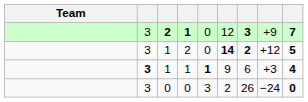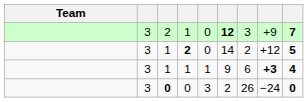(167, 32) bold -> (167, 32) normal
(187, 32) bold -> (187, 32) normal
(227, 32) normal -> (227, 32) bold
(247, 32) bold -> (247, 32) normal
(187, 50) normal -> (187, 50) bold
(227, 50) bold -> (227, 50) normal
(247, 50) bold -> (247, 50) normal
(147, 69) bold -> (147, 69) normal
(207, 69) bold -> (207, 69) normal
(270, 69) normal -> (270, 69) bold
(167, 87) normal -> (167, 87) bold
